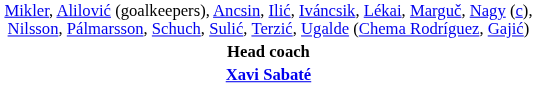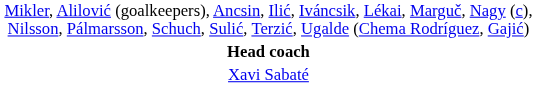(268, 74) bold -> (268, 74) normal
